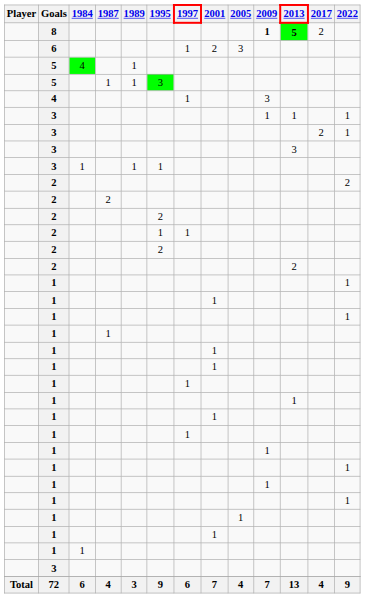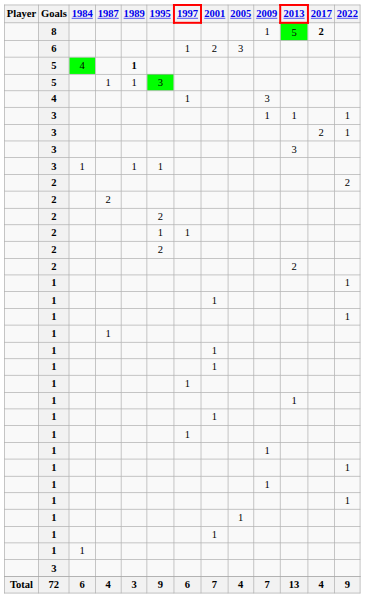(267, 31) bold -> (267, 31) normal
(294, 32) bold -> (294, 32) normal
(321, 31) normal -> (321, 31) bold
(134, 65) normal -> (134, 65) bold
